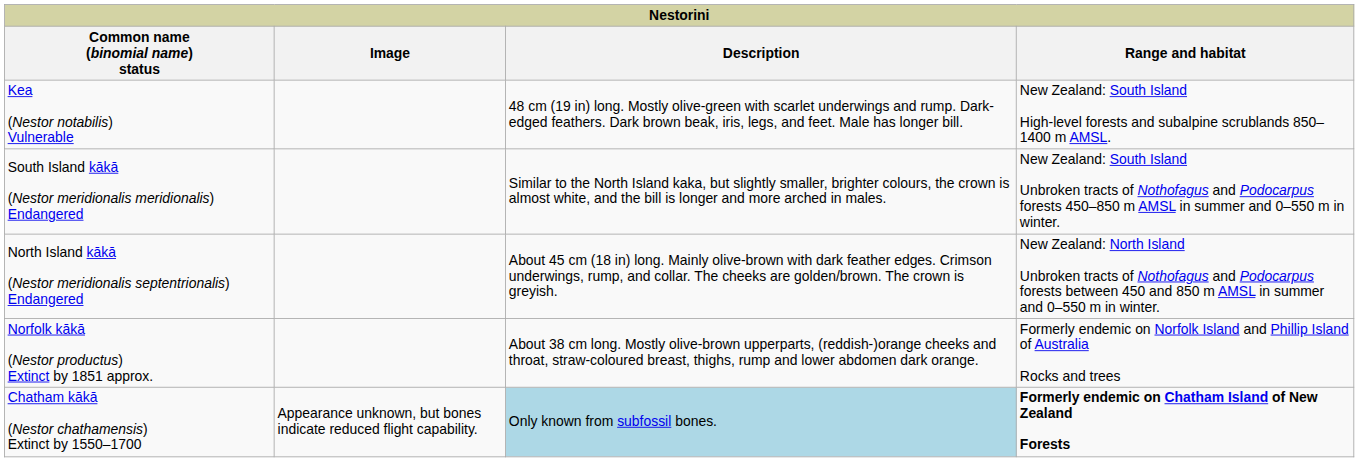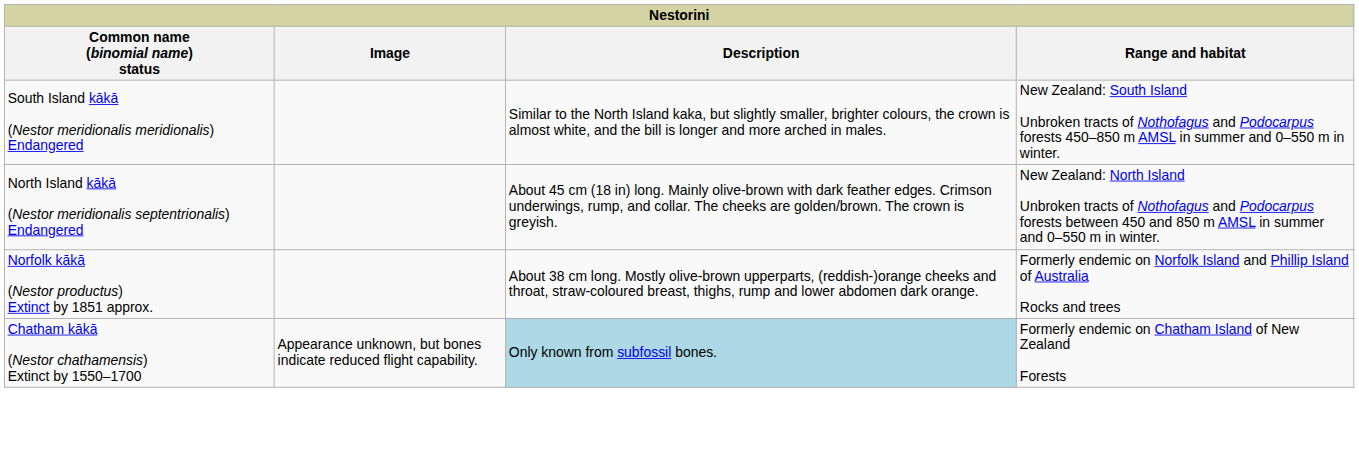- row: (60, 114)
(1169, 422) bold -> (1160, 352) normal
